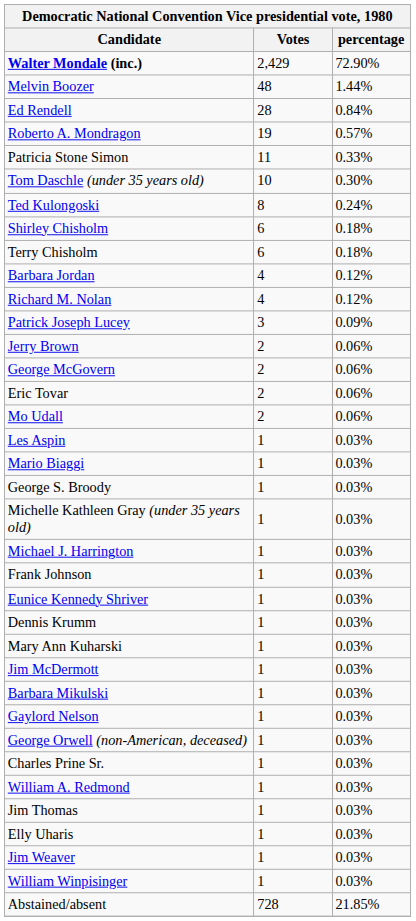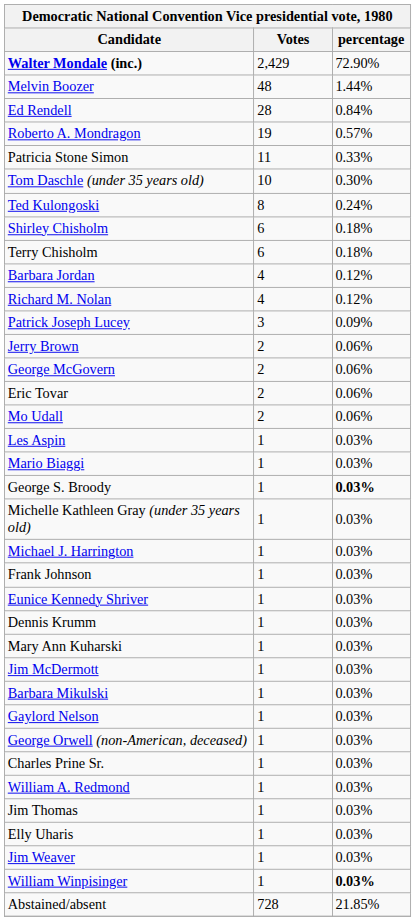(354, 487) normal -> (355, 487) bold
(354, 881) normal -> (355, 881) bold
